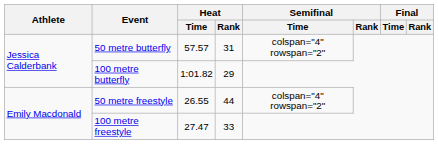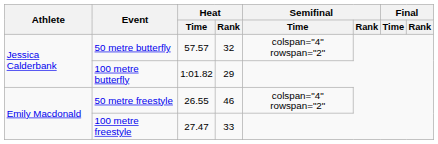(229, 48) 31 -> (229, 48) 32
(229, 101) 44 -> (229, 101) 46
